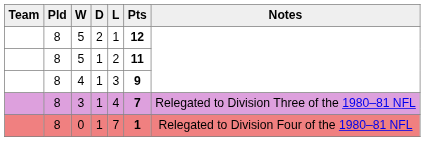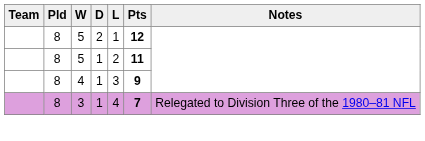- row: (81, 125)
